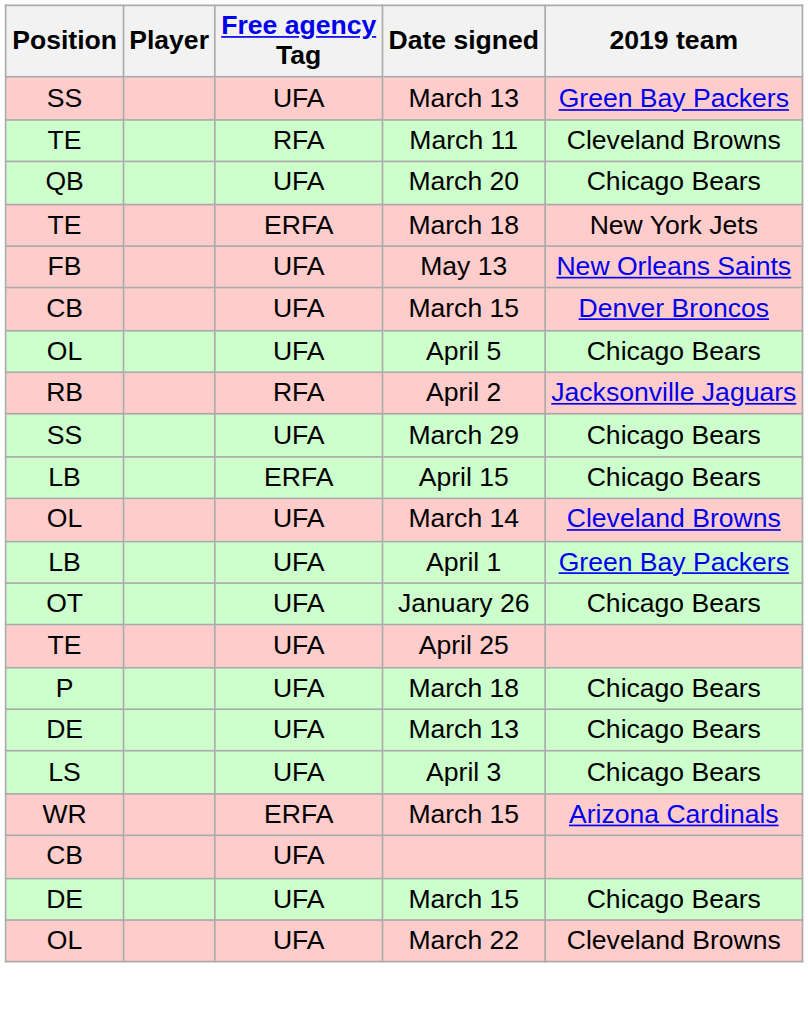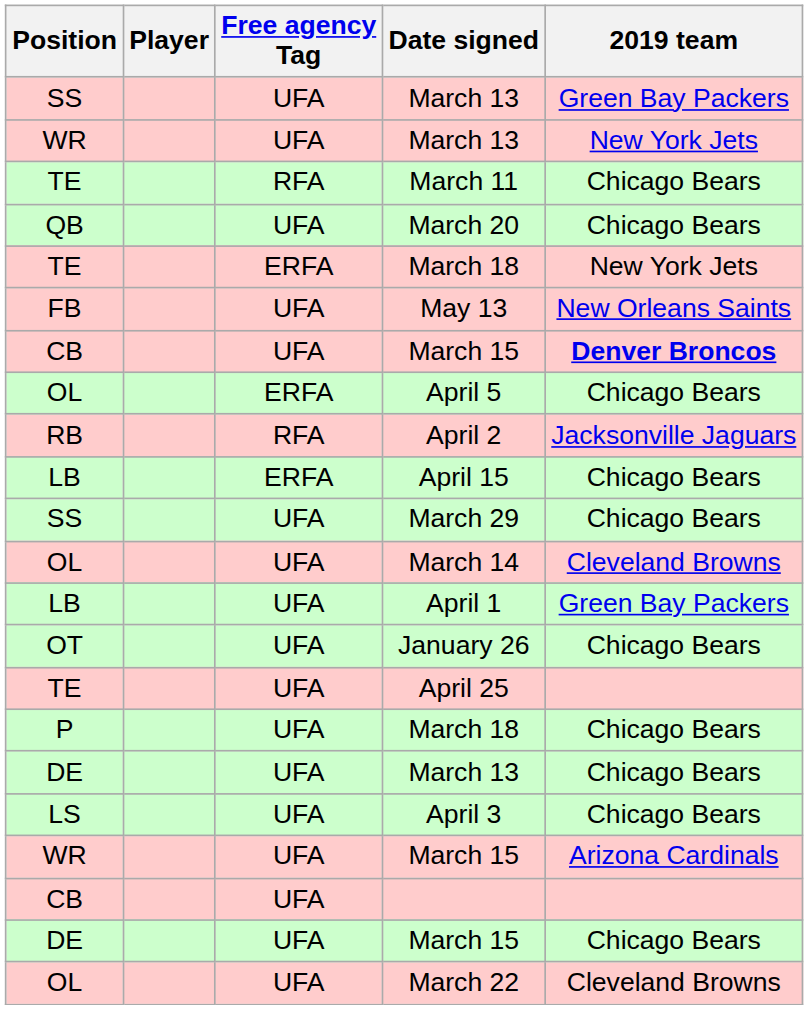+ row: (65, 140)
(674, 140) Cleveland Browns -> (674, 182) Chicago Bears
(674, 308) normal -> (674, 350) bold
(299, 350) UFA -> (299, 392) ERFA
rows swapped: (65, 435) <-> (65, 477)
(299, 814) ERFA -> (299, 856) UFA
